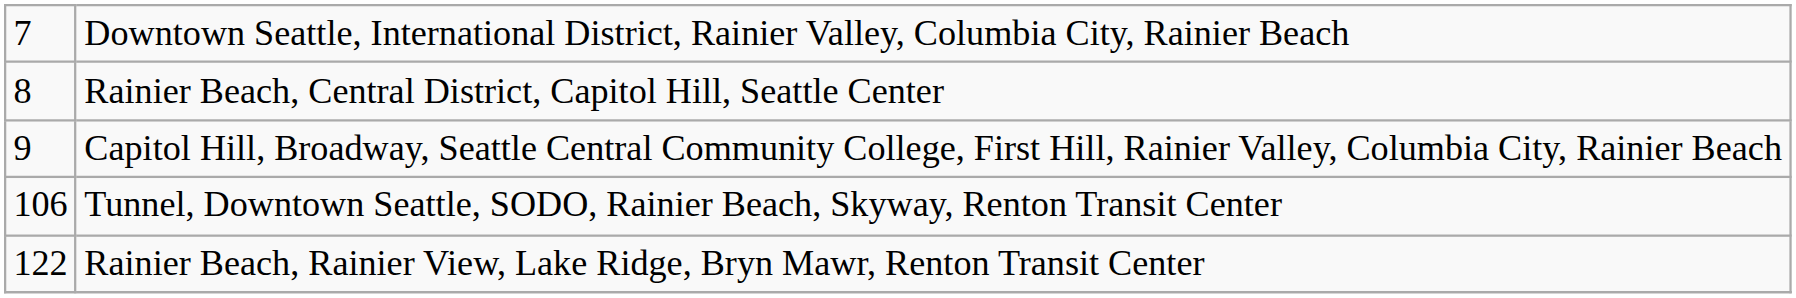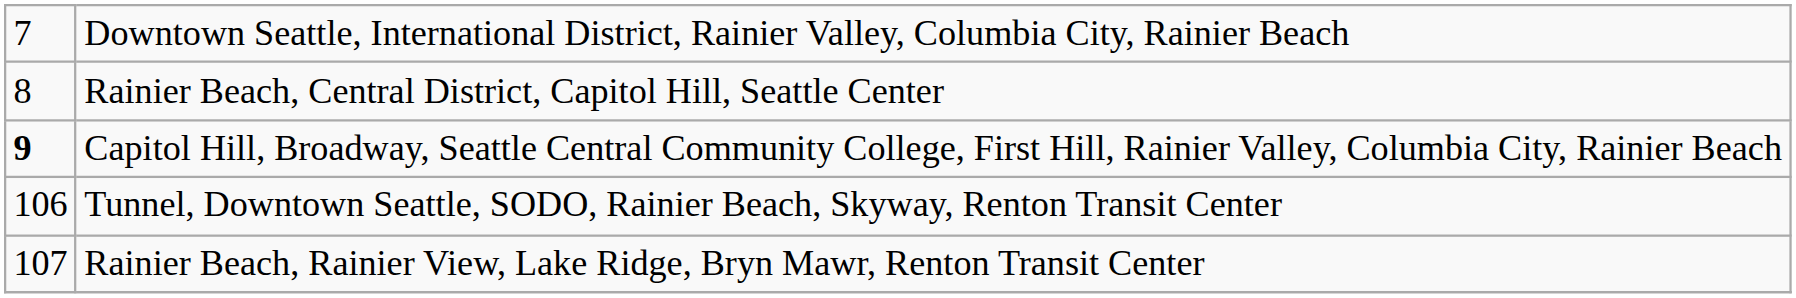(23, 147) normal -> (23, 147) bold
(41, 262) 122 -> (41, 262) 107
